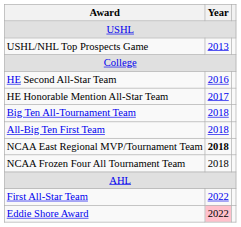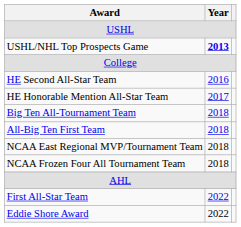(218, 46) normal -> (218, 46) bold
(218, 146) bold -> (218, 146) normal
(218, 213) pink background -> (218, 213) no background
